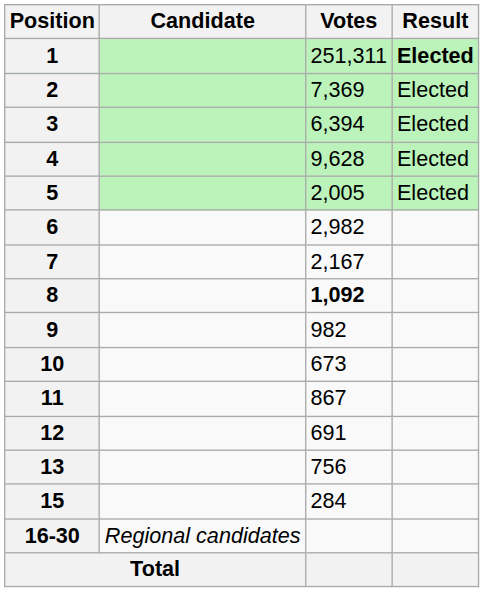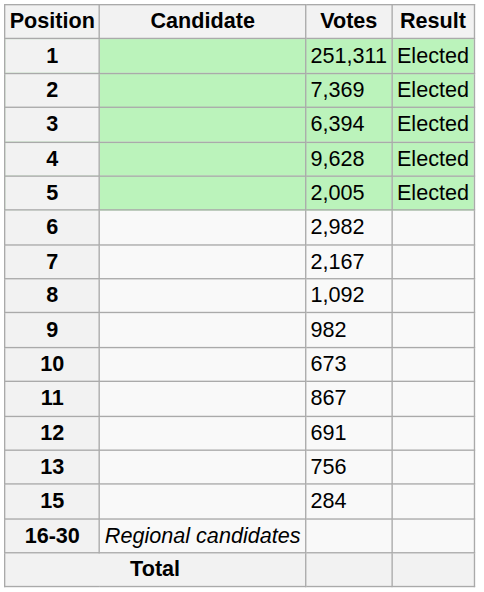(435, 55) bold -> (433, 55) normal
(338, 295) bold -> (338, 295) normal
